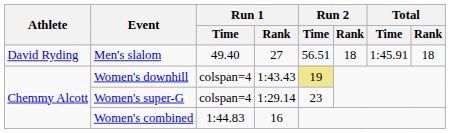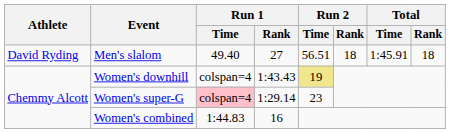(225, 97) no background -> (225, 97) pink background
